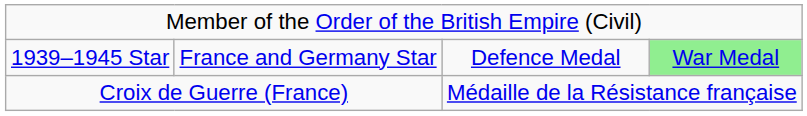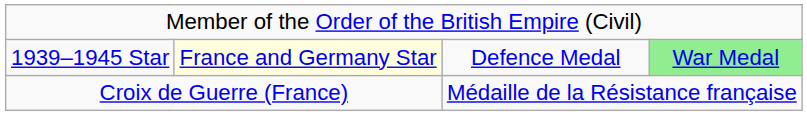(308, 57) no background -> (308, 57) lightyellow background
